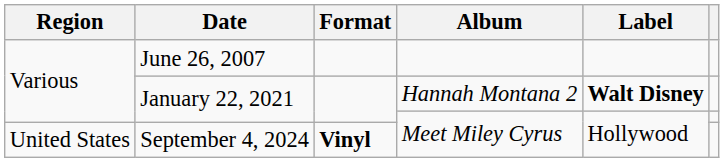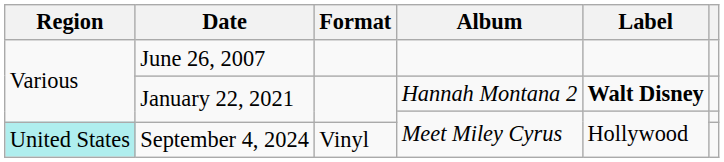(70, 139) no background -> (70, 139) paleturquoise background
(345, 139) bold -> (344, 139) normal
